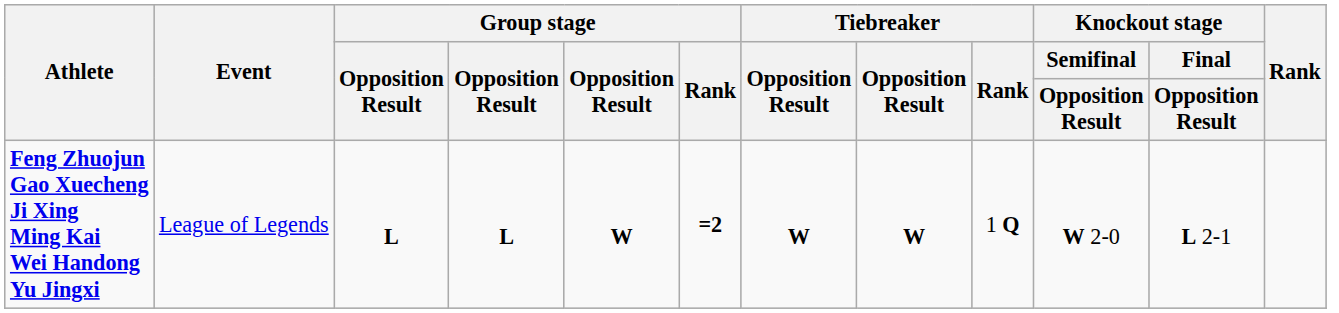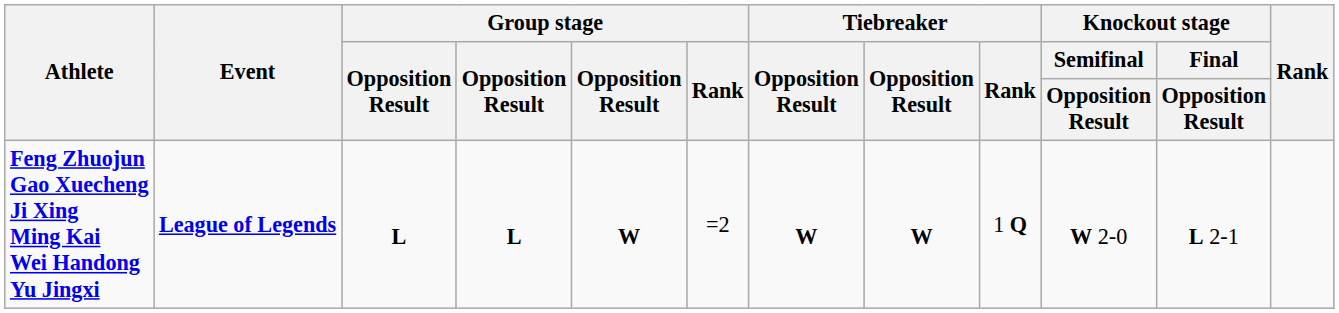(244, 224) normal -> (248, 224) bold
(710, 224) bold -> (718, 224) normal
